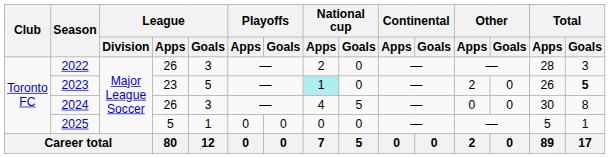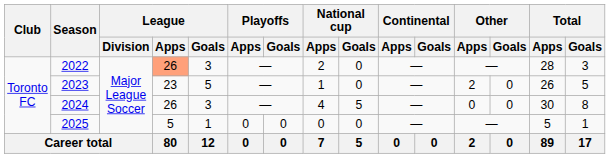(170, 66) no background -> (170, 66) lightsalmon background
(321, 85) paleturquoise background -> (321, 85) no background
(585, 85) bold -> (585, 85) normal
